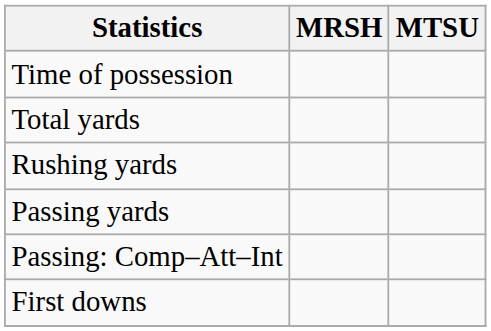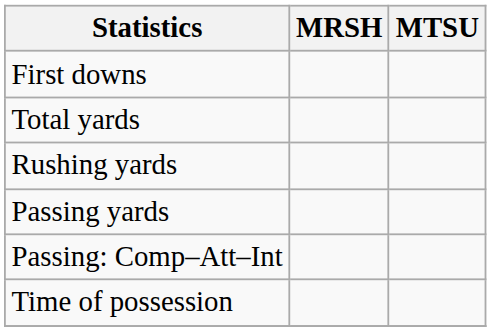rows swapped: (79, 302) <-> (122, 73)
